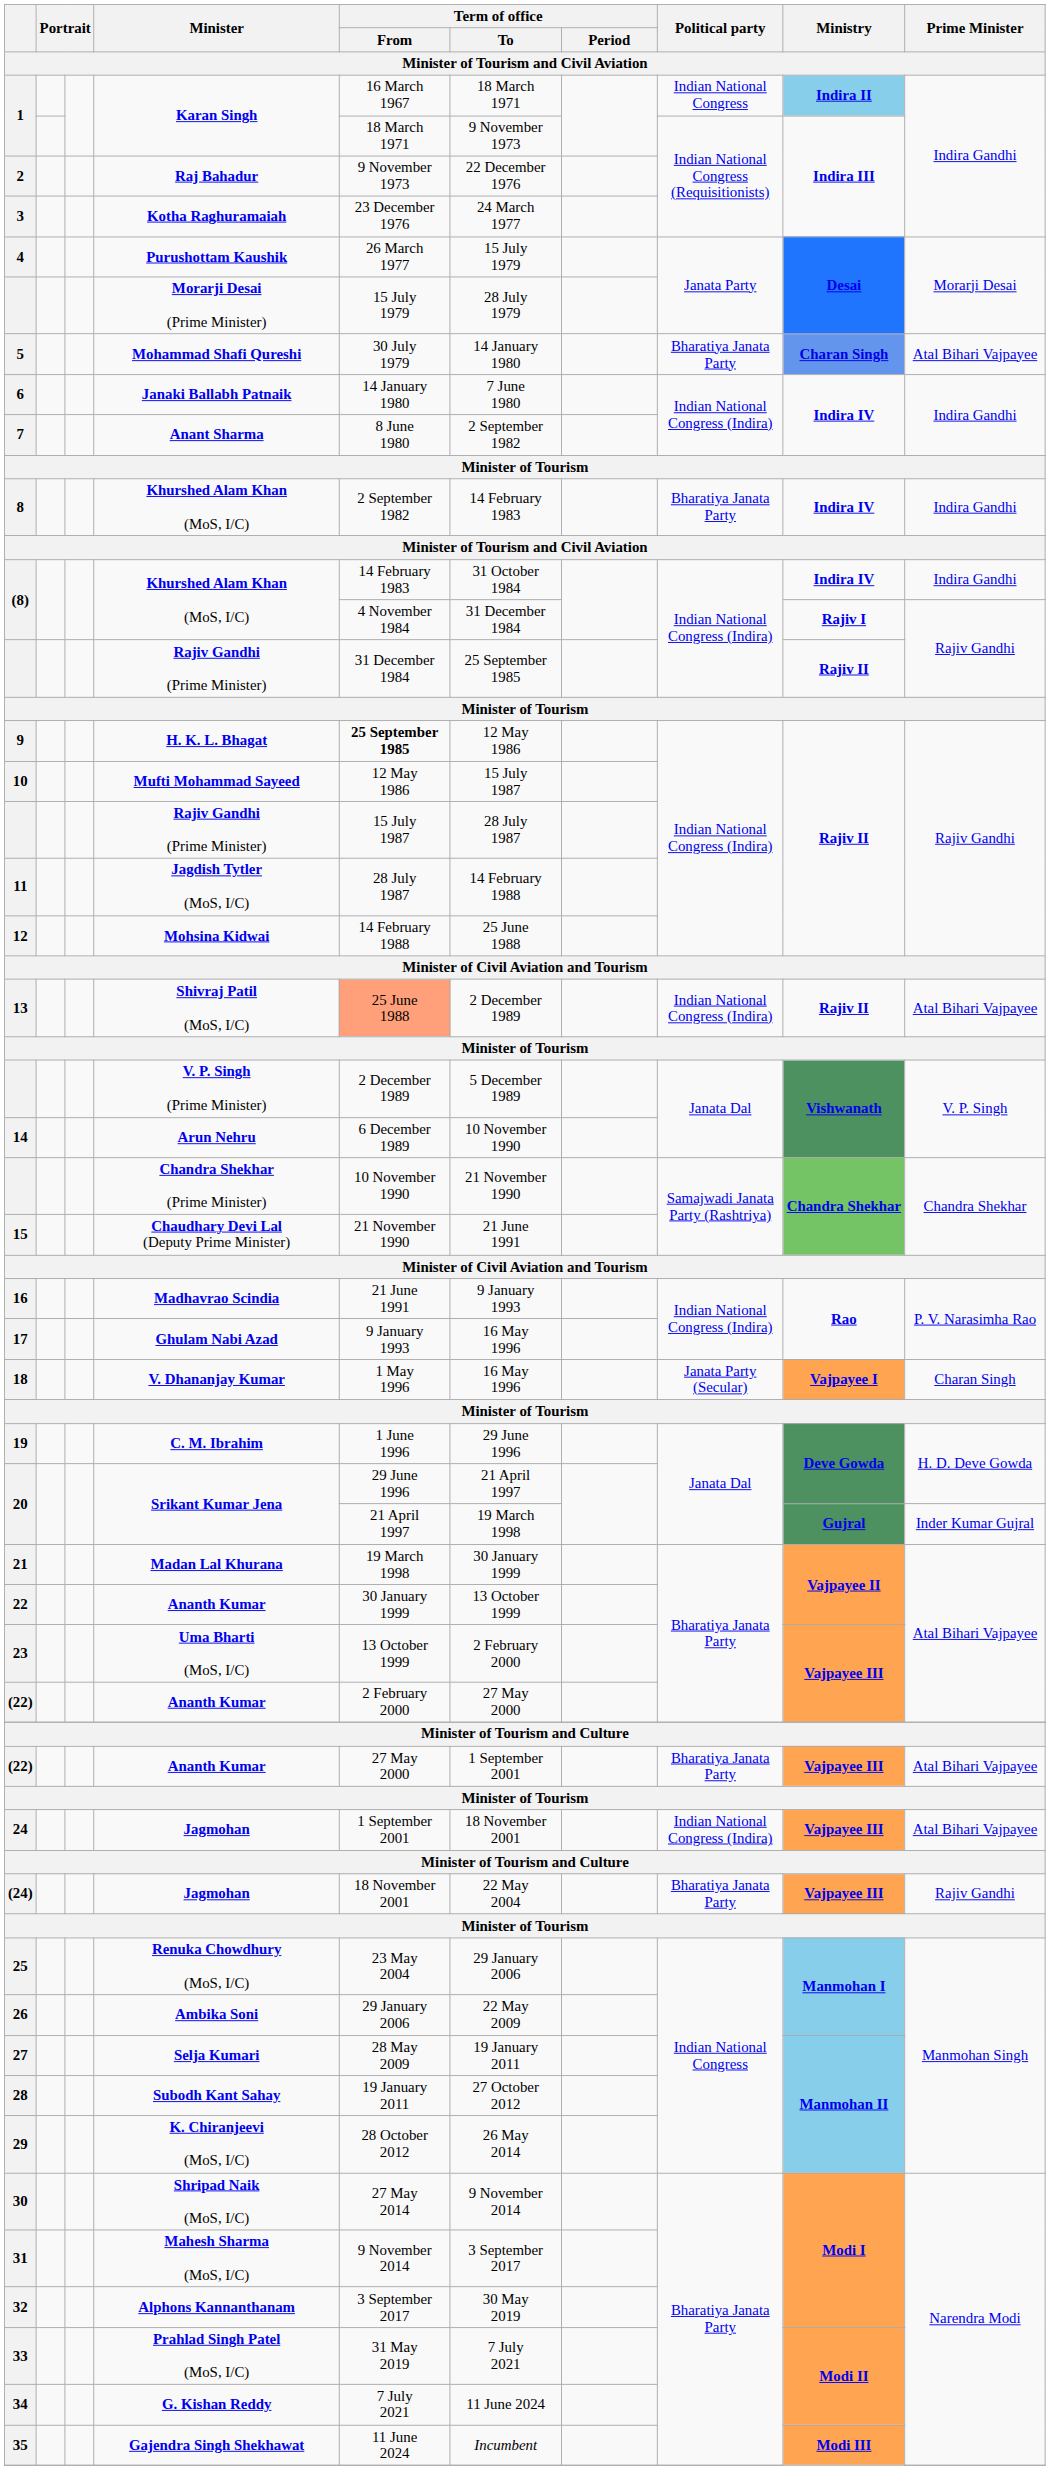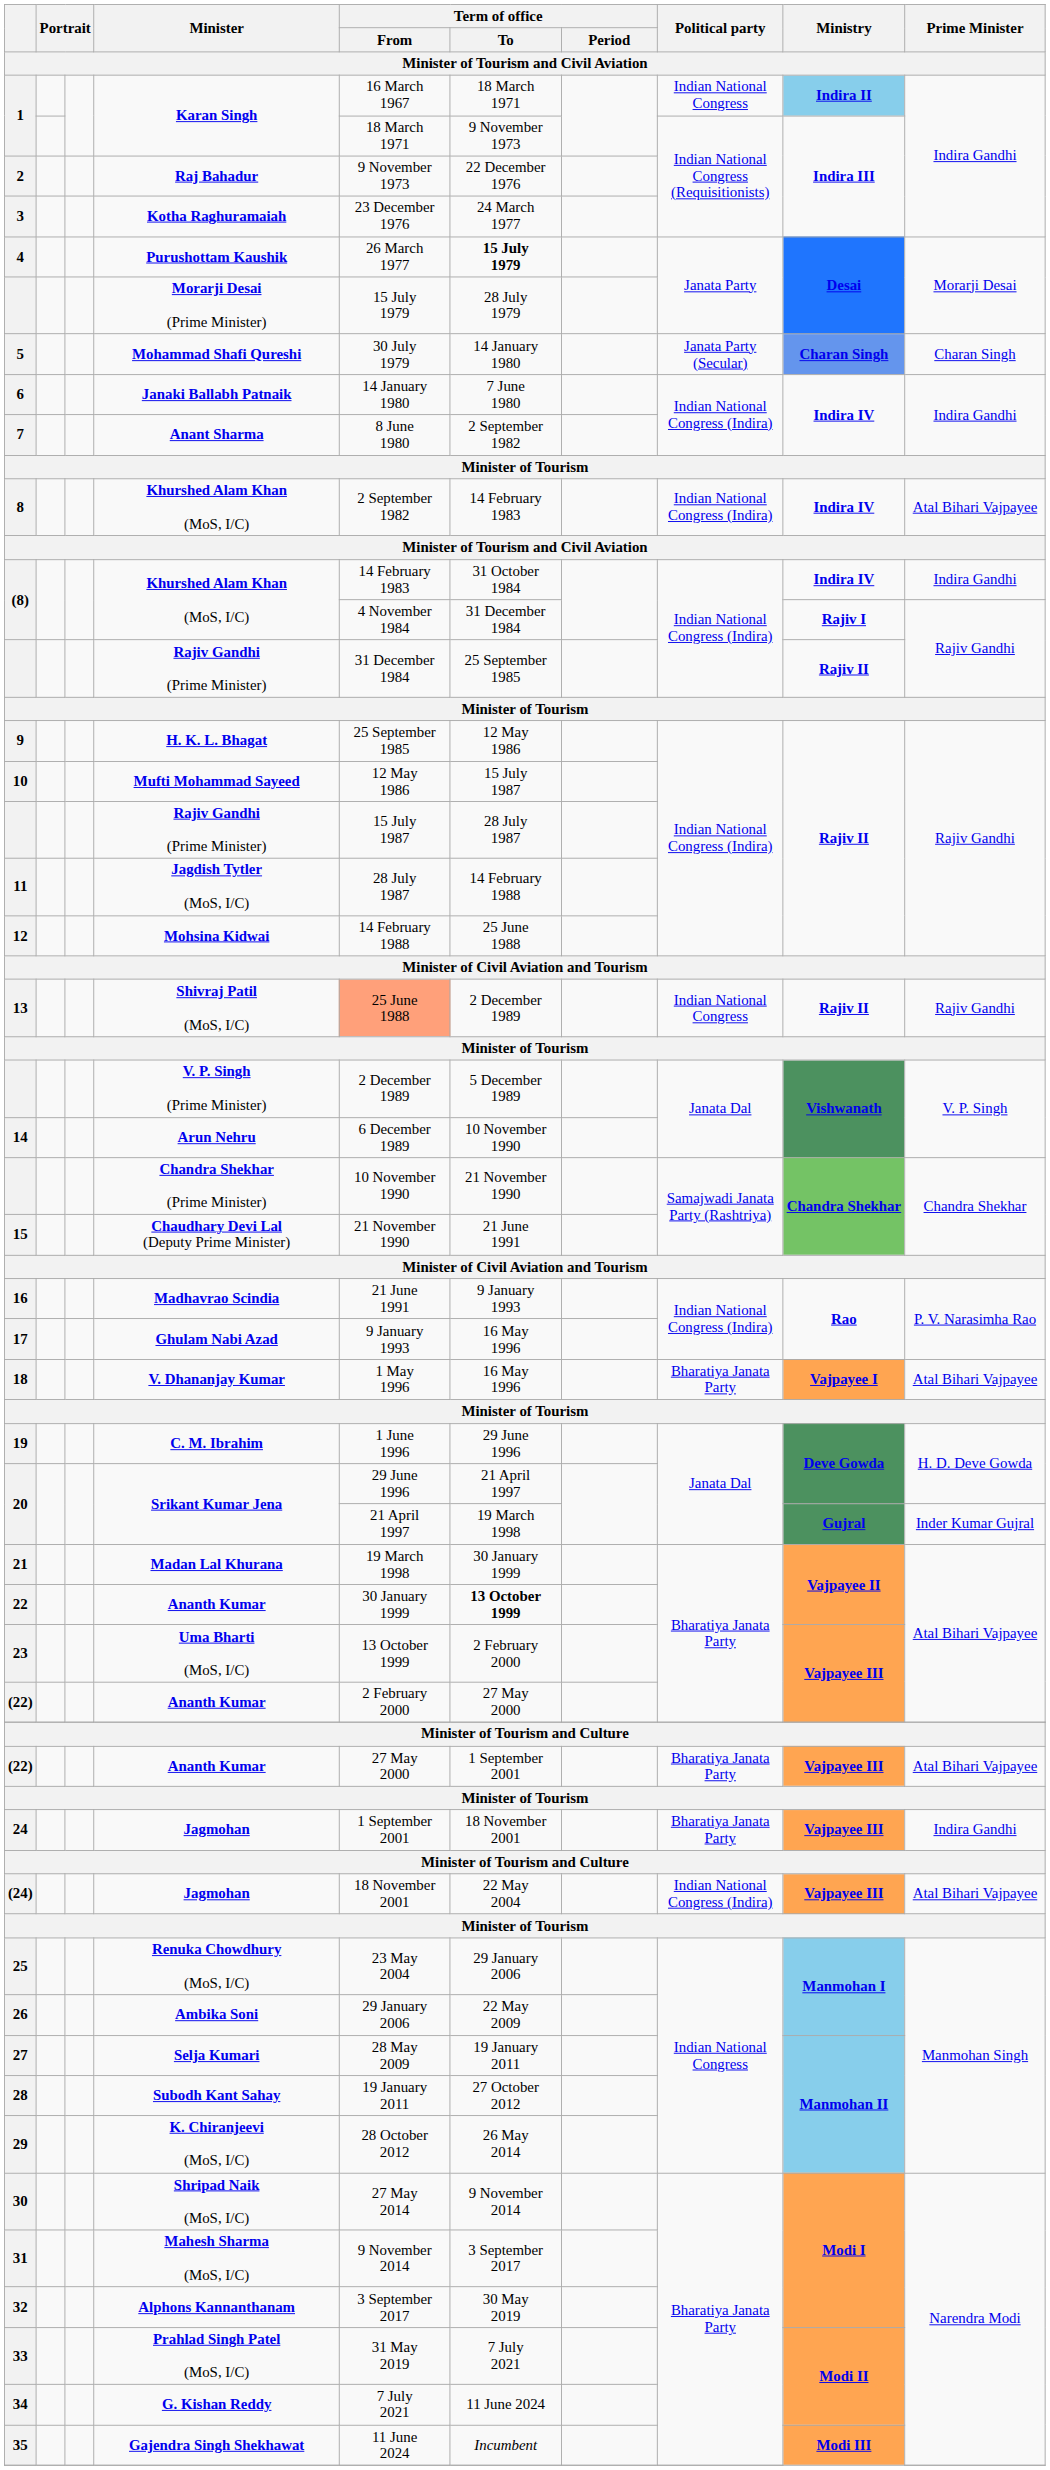(506, 256) normal -> (506, 256) bold
(720, 354) Bharatiya Janata Party -> (720, 354) Janata Party (Secular)
(975, 354) Atal Bihari Vajpayee -> (975, 354) Charan Singh
(720, 507) Bharatiya Janata Party -> (720, 507) Indian National Congress (Indira)
(975, 507) Indira Gandhi -> (975, 507) Atal Bihari Vajpayee
(395, 740) bold -> (395, 740) normal
(720, 1008) Indian National Congress (Indira) -> (720, 1008) Indian National Congress
(975, 1008) Atal Bihari Vajpayee -> (975, 1008) Rajiv Gandhi
(720, 1379) Janata Party (Secular) -> (720, 1379) Bharatiya Janata Party
(975, 1379) Charan Singh -> (975, 1379) Atal Bihari Vajpayee
(506, 1604) normal -> (506, 1604) bold
(720, 1830) Indian National Congress (Indira) -> (720, 1830) Bharatiya Janata Party
(975, 1830) Atal Bihari Vajpayee -> (975, 1830) Indira Gandhi
(720, 1893) Bharatiya Janata Party -> (720, 1893) Indian National Congress (Indira)
(975, 1893) Rajiv Gandhi -> (975, 1893) Atal Bihari Vajpayee
